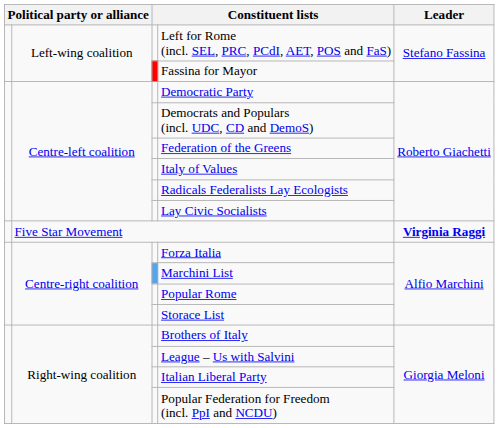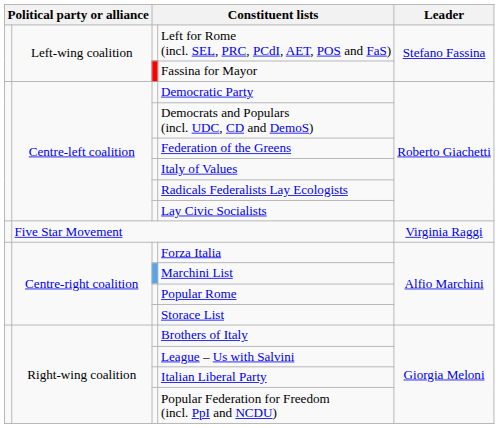(444, 231) bold -> (444, 231) normal
